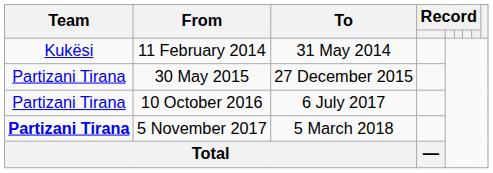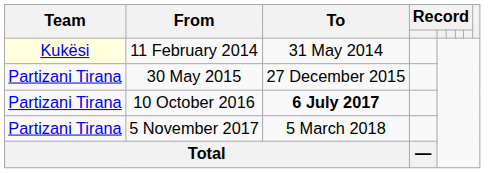(69, 50) no background -> (65, 50) lightyellow background
(344, 102) normal -> (336, 102) bold
(69, 128) bold -> (65, 128) normal
